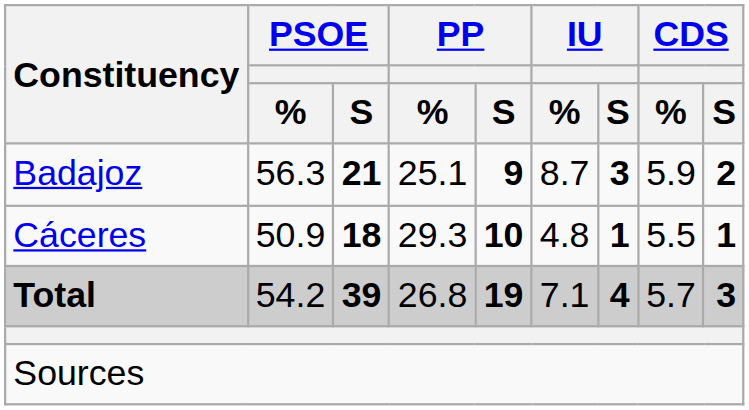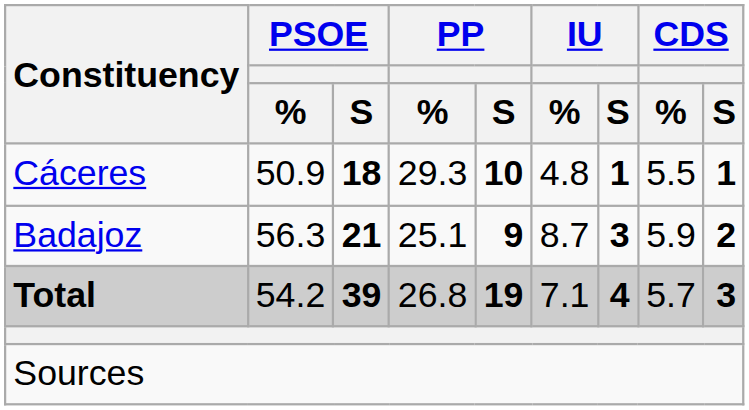rows swapped: (78, 173) <-> (80, 234)
